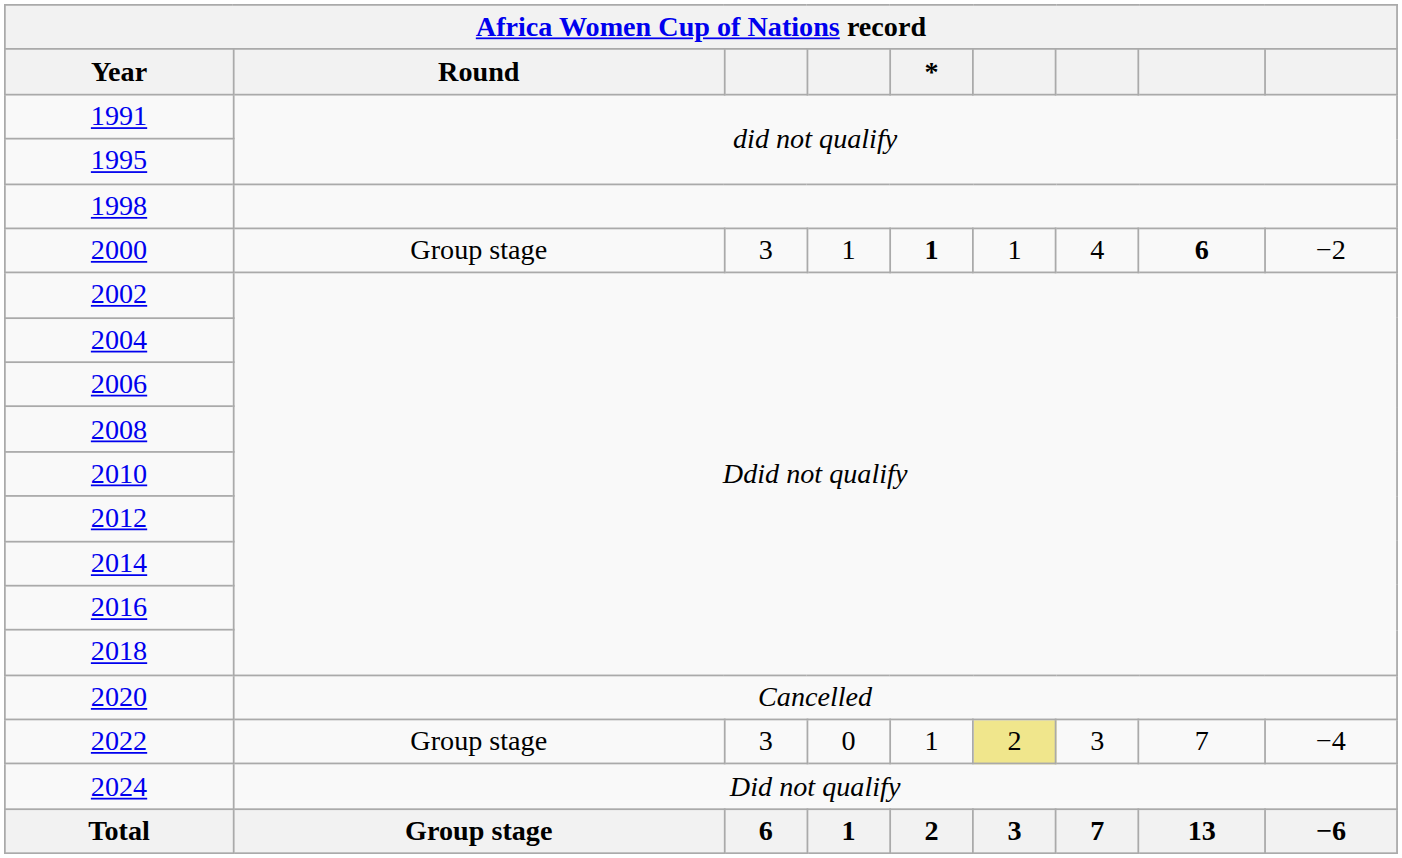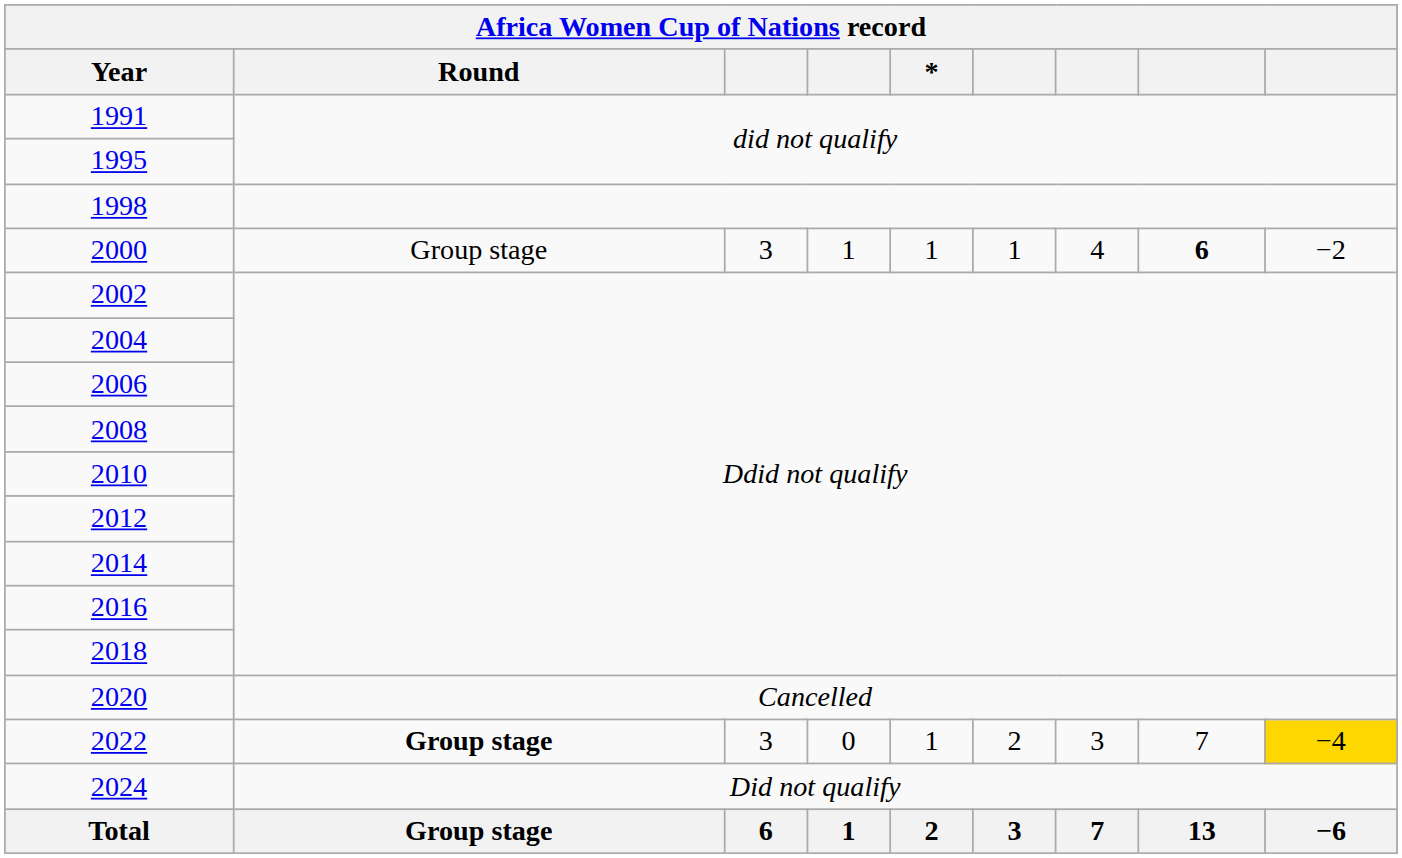(932, 250) bold -> (932, 250) normal
(479, 741) normal -> (479, 741) bold
(1014, 741) khaki background -> (1014, 741) no background
(1331, 741) no background -> (1331, 741) gold background
